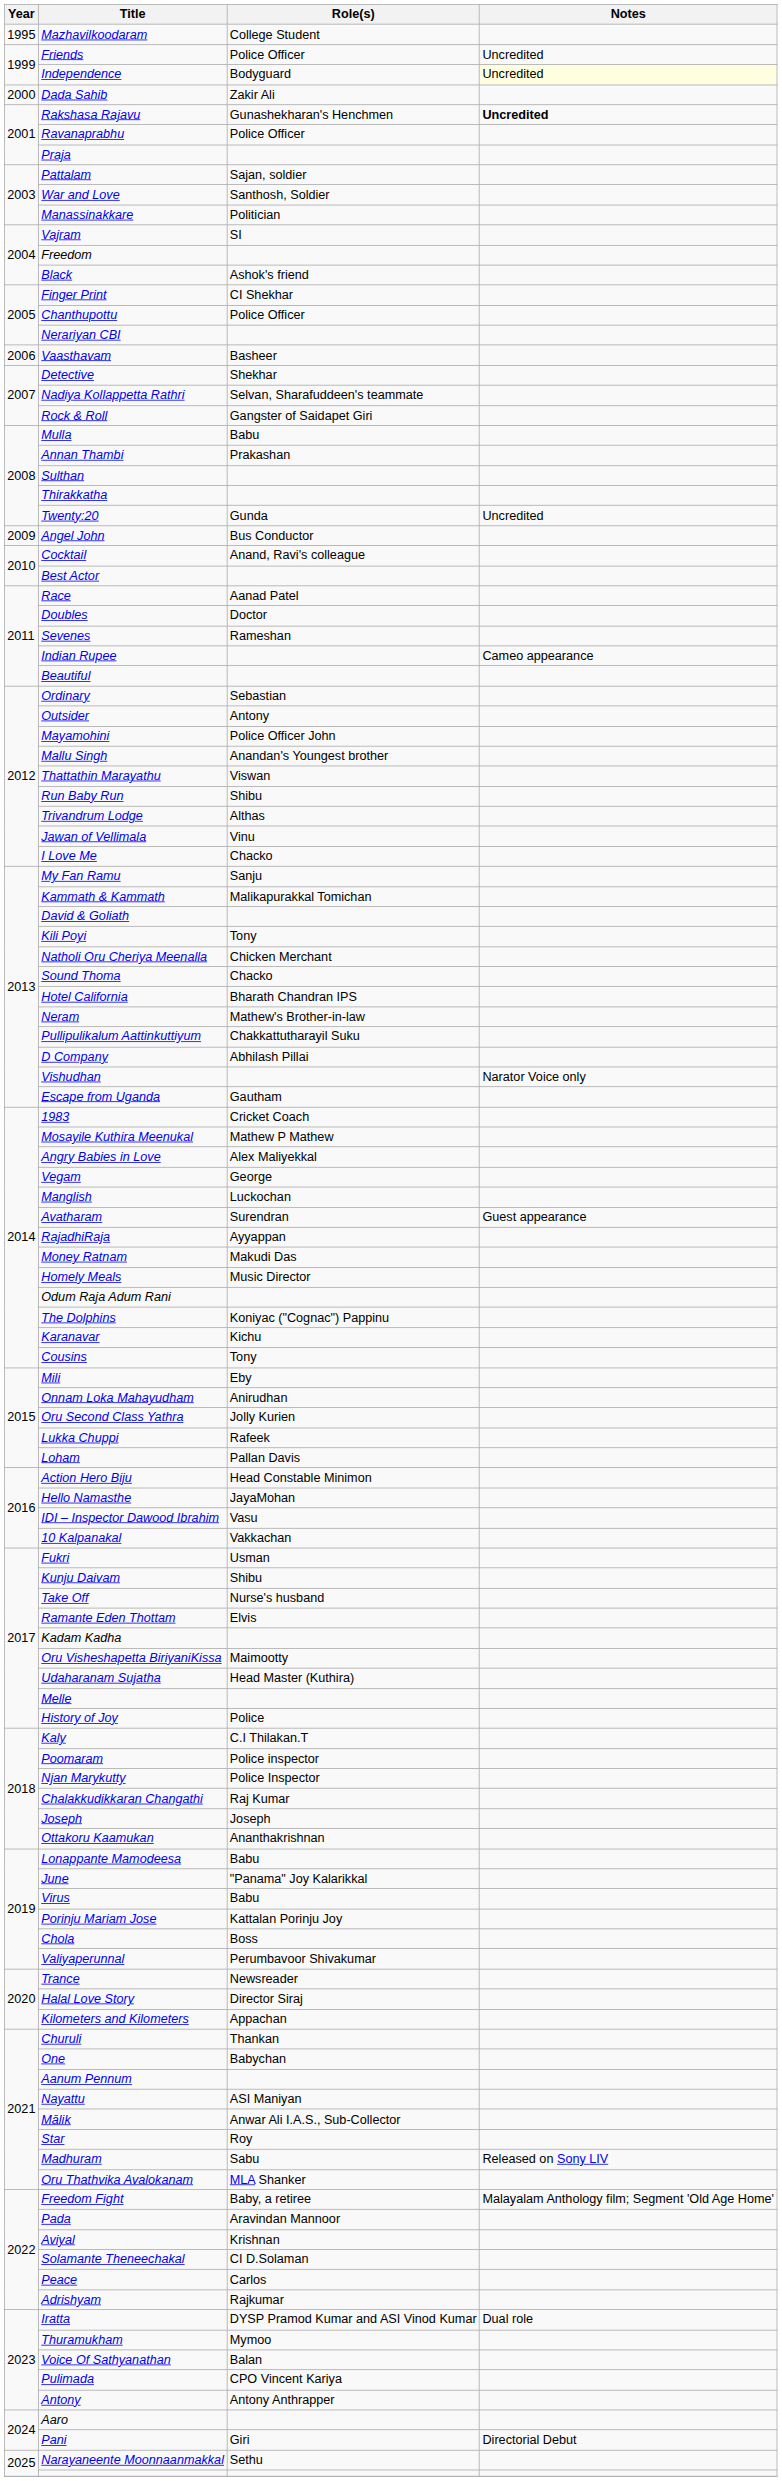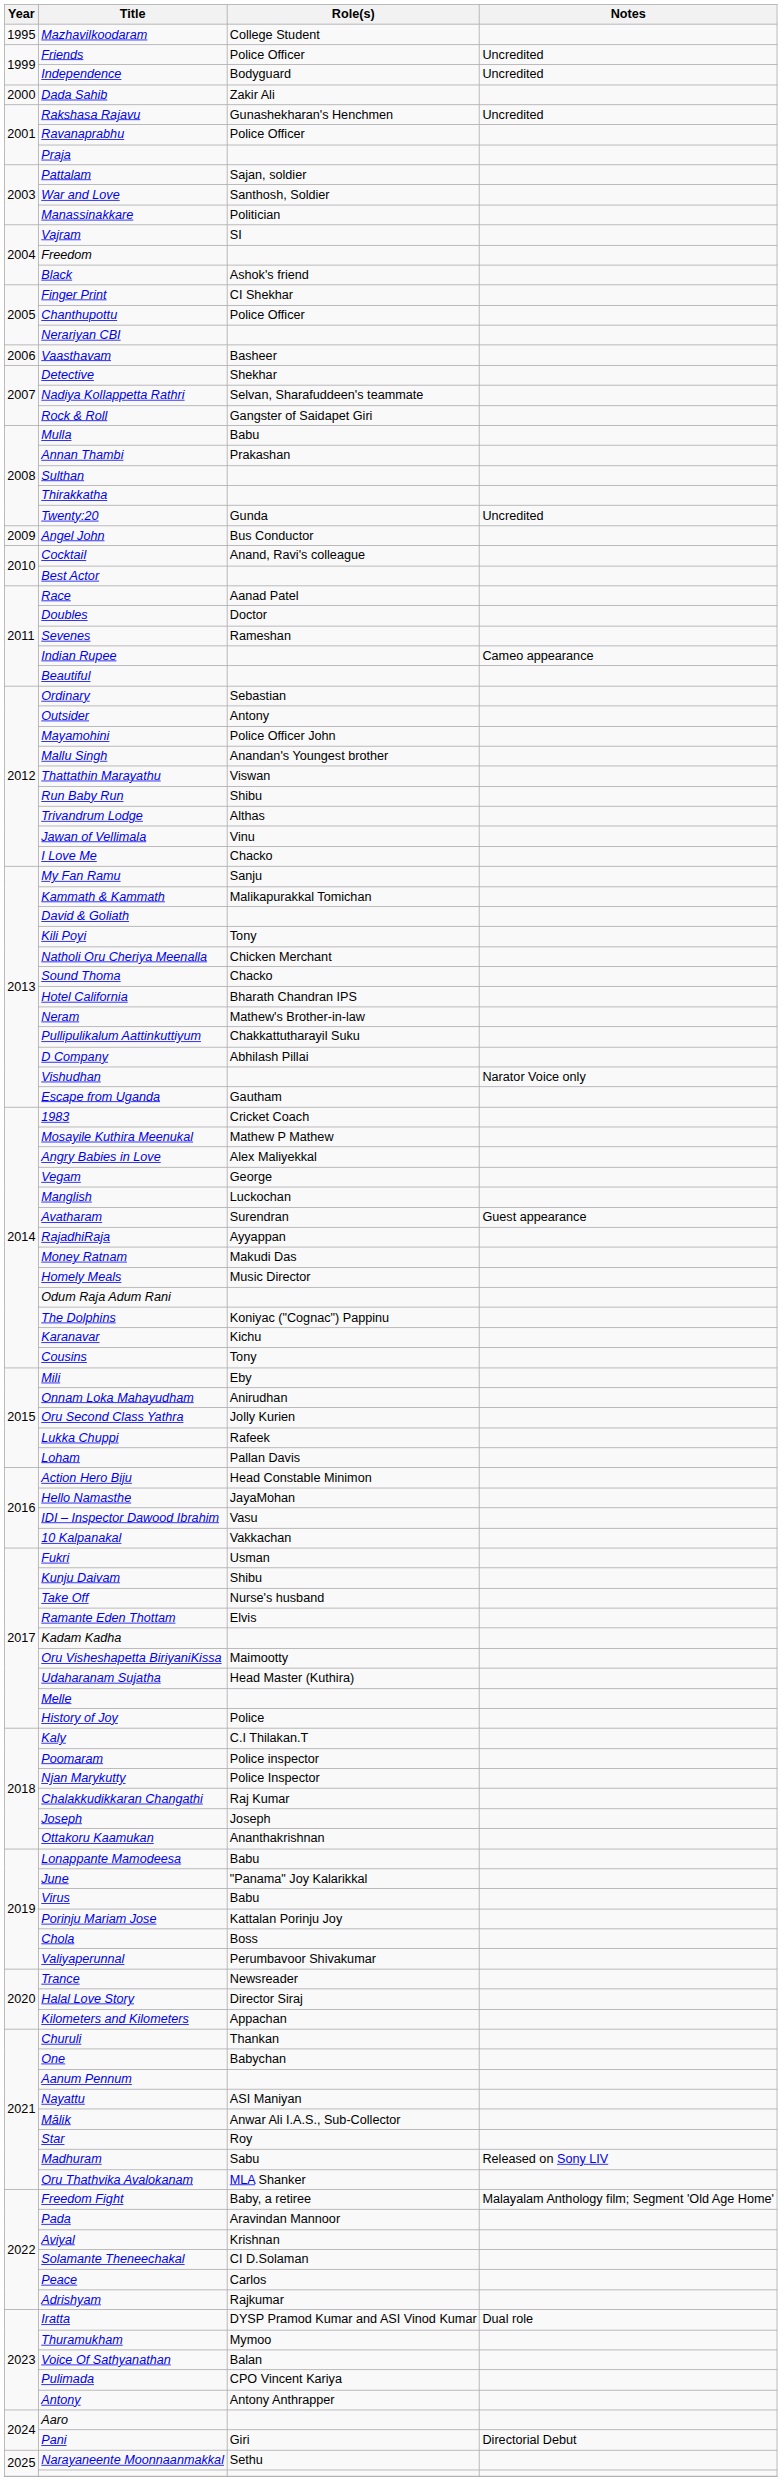(513, 74) lightyellow background -> (513, 74) no background
(515, 114) bold -> (513, 114) normal
